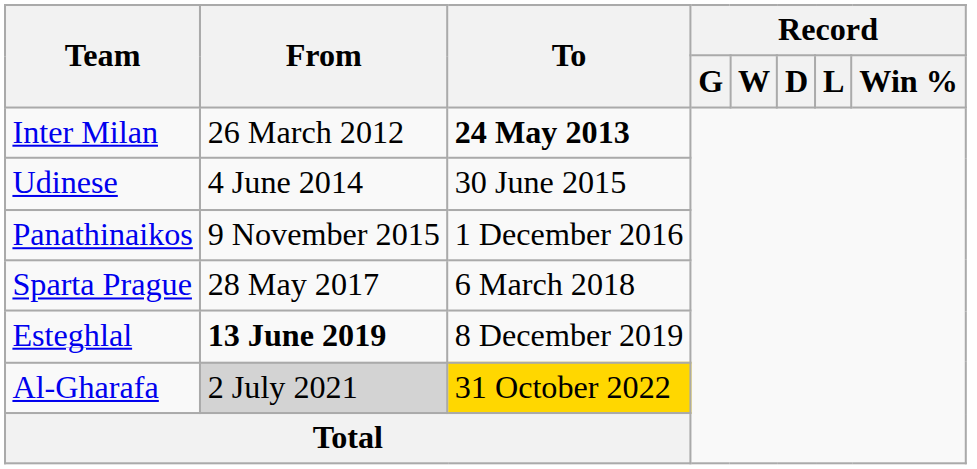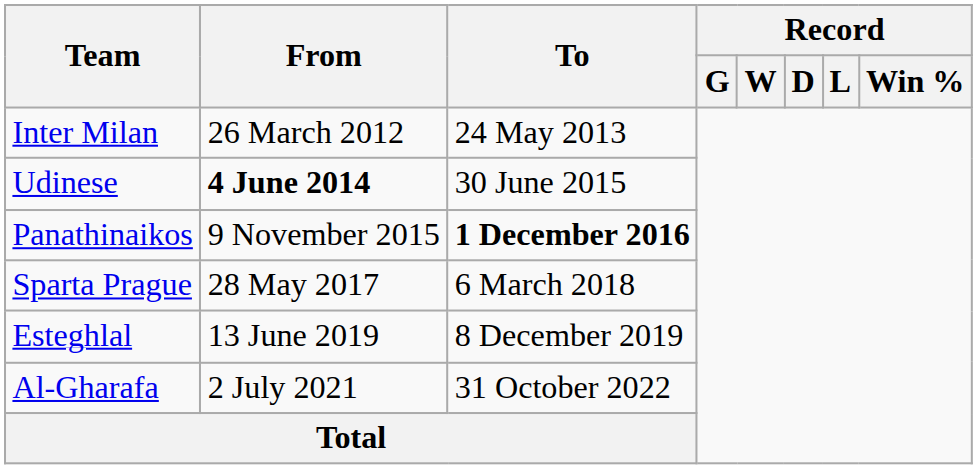(542, 132) bold -> (540, 132) normal
(285, 183) normal -> (289, 183) bold
(569, 234) normal -> (572, 234) bold
(297, 336) bold -> (293, 336) normal
(283, 387) lightgrey background -> (283, 387) no background
(563, 387) gold background -> (563, 387) no background
